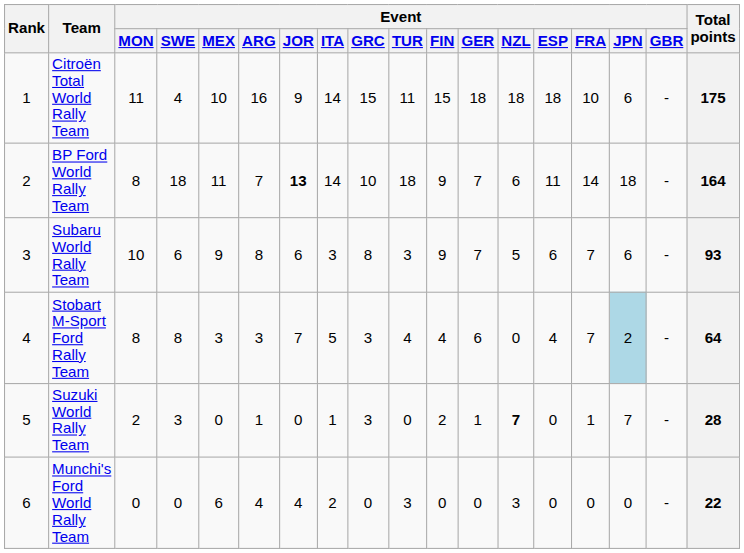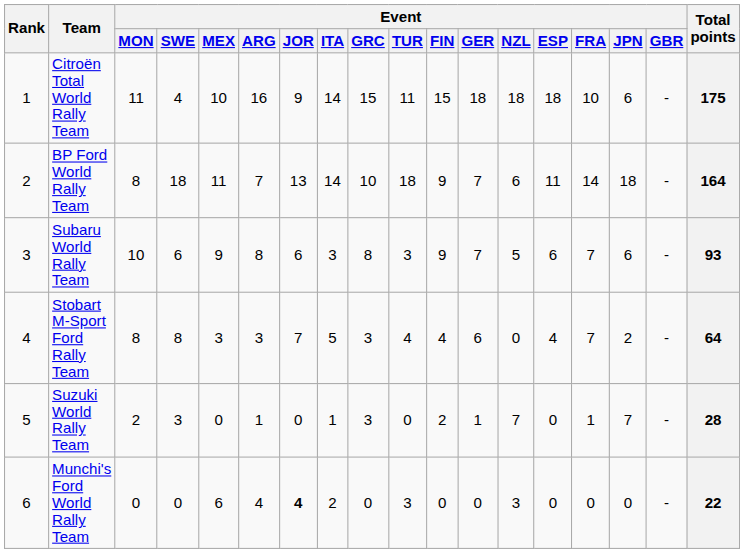(298, 181) bold -> (298, 181) normal
(628, 338) lightblue background -> (628, 338) no background
(516, 421) bold -> (516, 421) normal
(298, 503) normal -> (298, 503) bold
